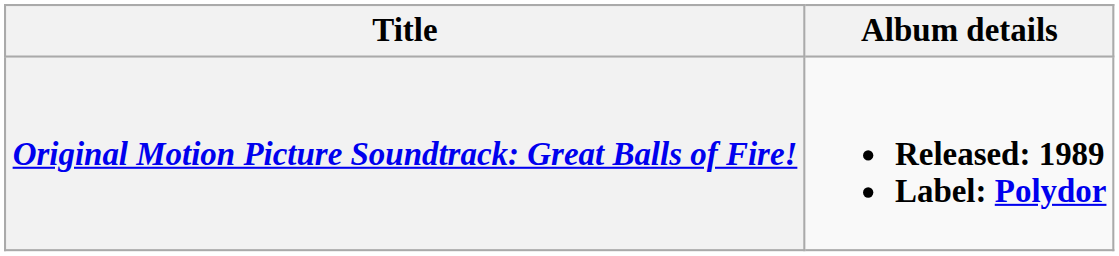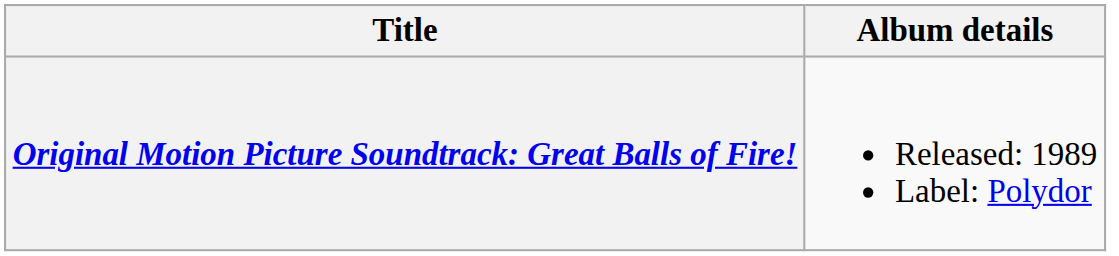(960, 172) bold -> (955, 172) normal
